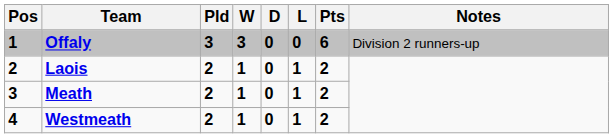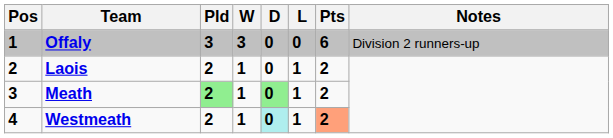(209, 94) no background -> (209, 94) lightgreen background
(269, 94) no background -> (269, 94) lightgreen background
(269, 119) no background -> (269, 119) paleturquoise background
(324, 119) no background -> (324, 119) lightsalmon background
